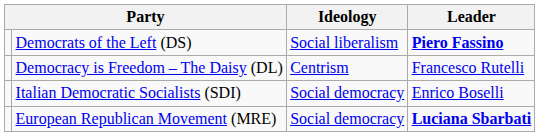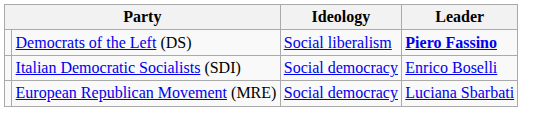- row: (149, 67)
(471, 118) bold -> (460, 93) normal
